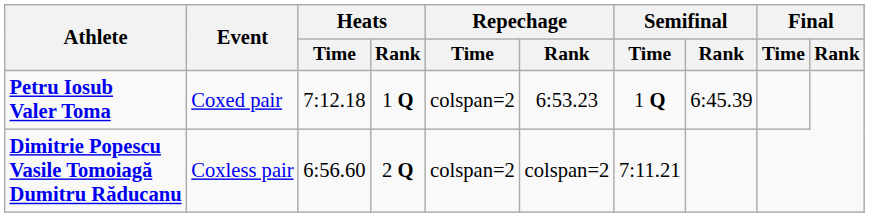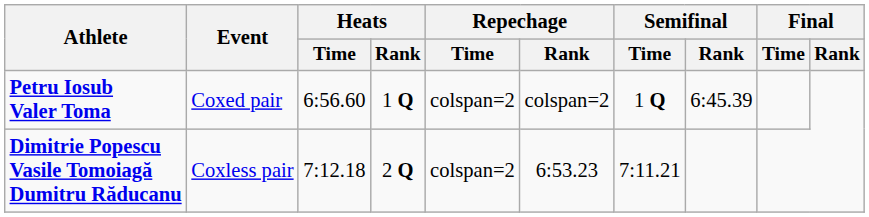(334, 100) 7:12.18 -> (334, 100) 6:56.60
(567, 100) 6:53.23 -> (567, 100) colspan=2
(334, 170) 6:56.60 -> (334, 170) 7:12.18
(567, 170) colspan=2 -> (567, 170) 6:53.23
